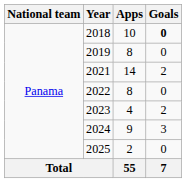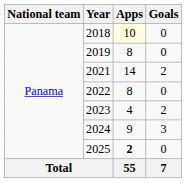(130, 33) no background -> (130, 33) lightyellow background
(164, 33) bold -> (164, 33) normal
(130, 149) normal -> (130, 149) bold
